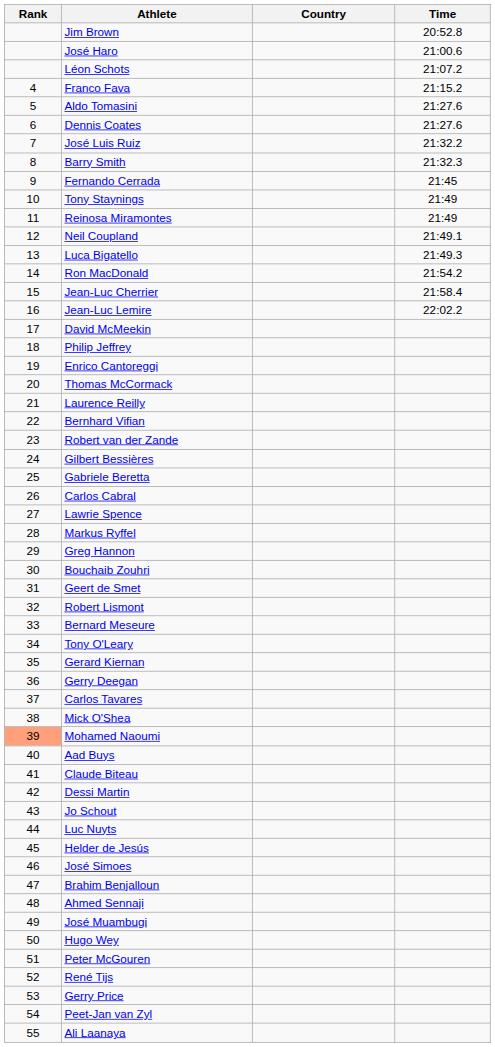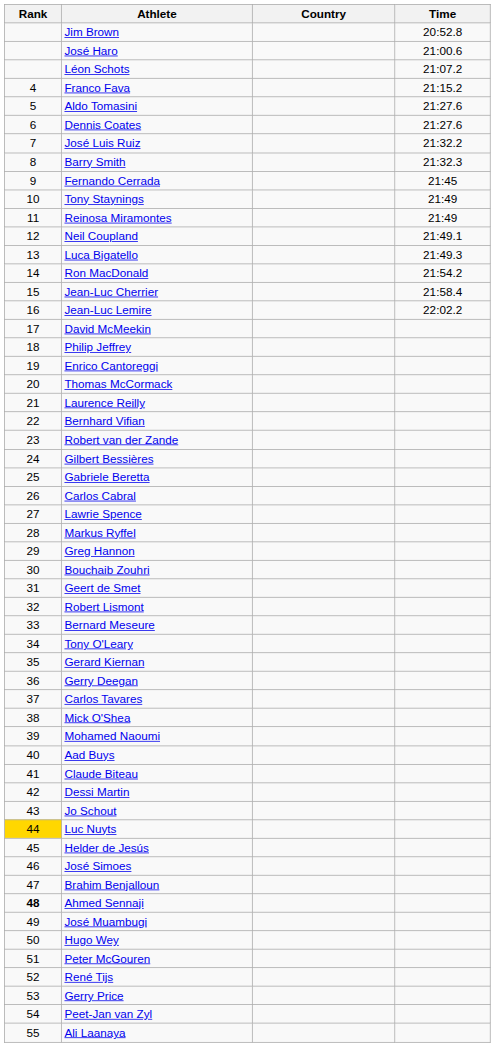(33, 736) lightsalmon background -> (33, 736) no background
(33, 829) no background -> (33, 829) gold background
(33, 903) normal -> (33, 903) bold
